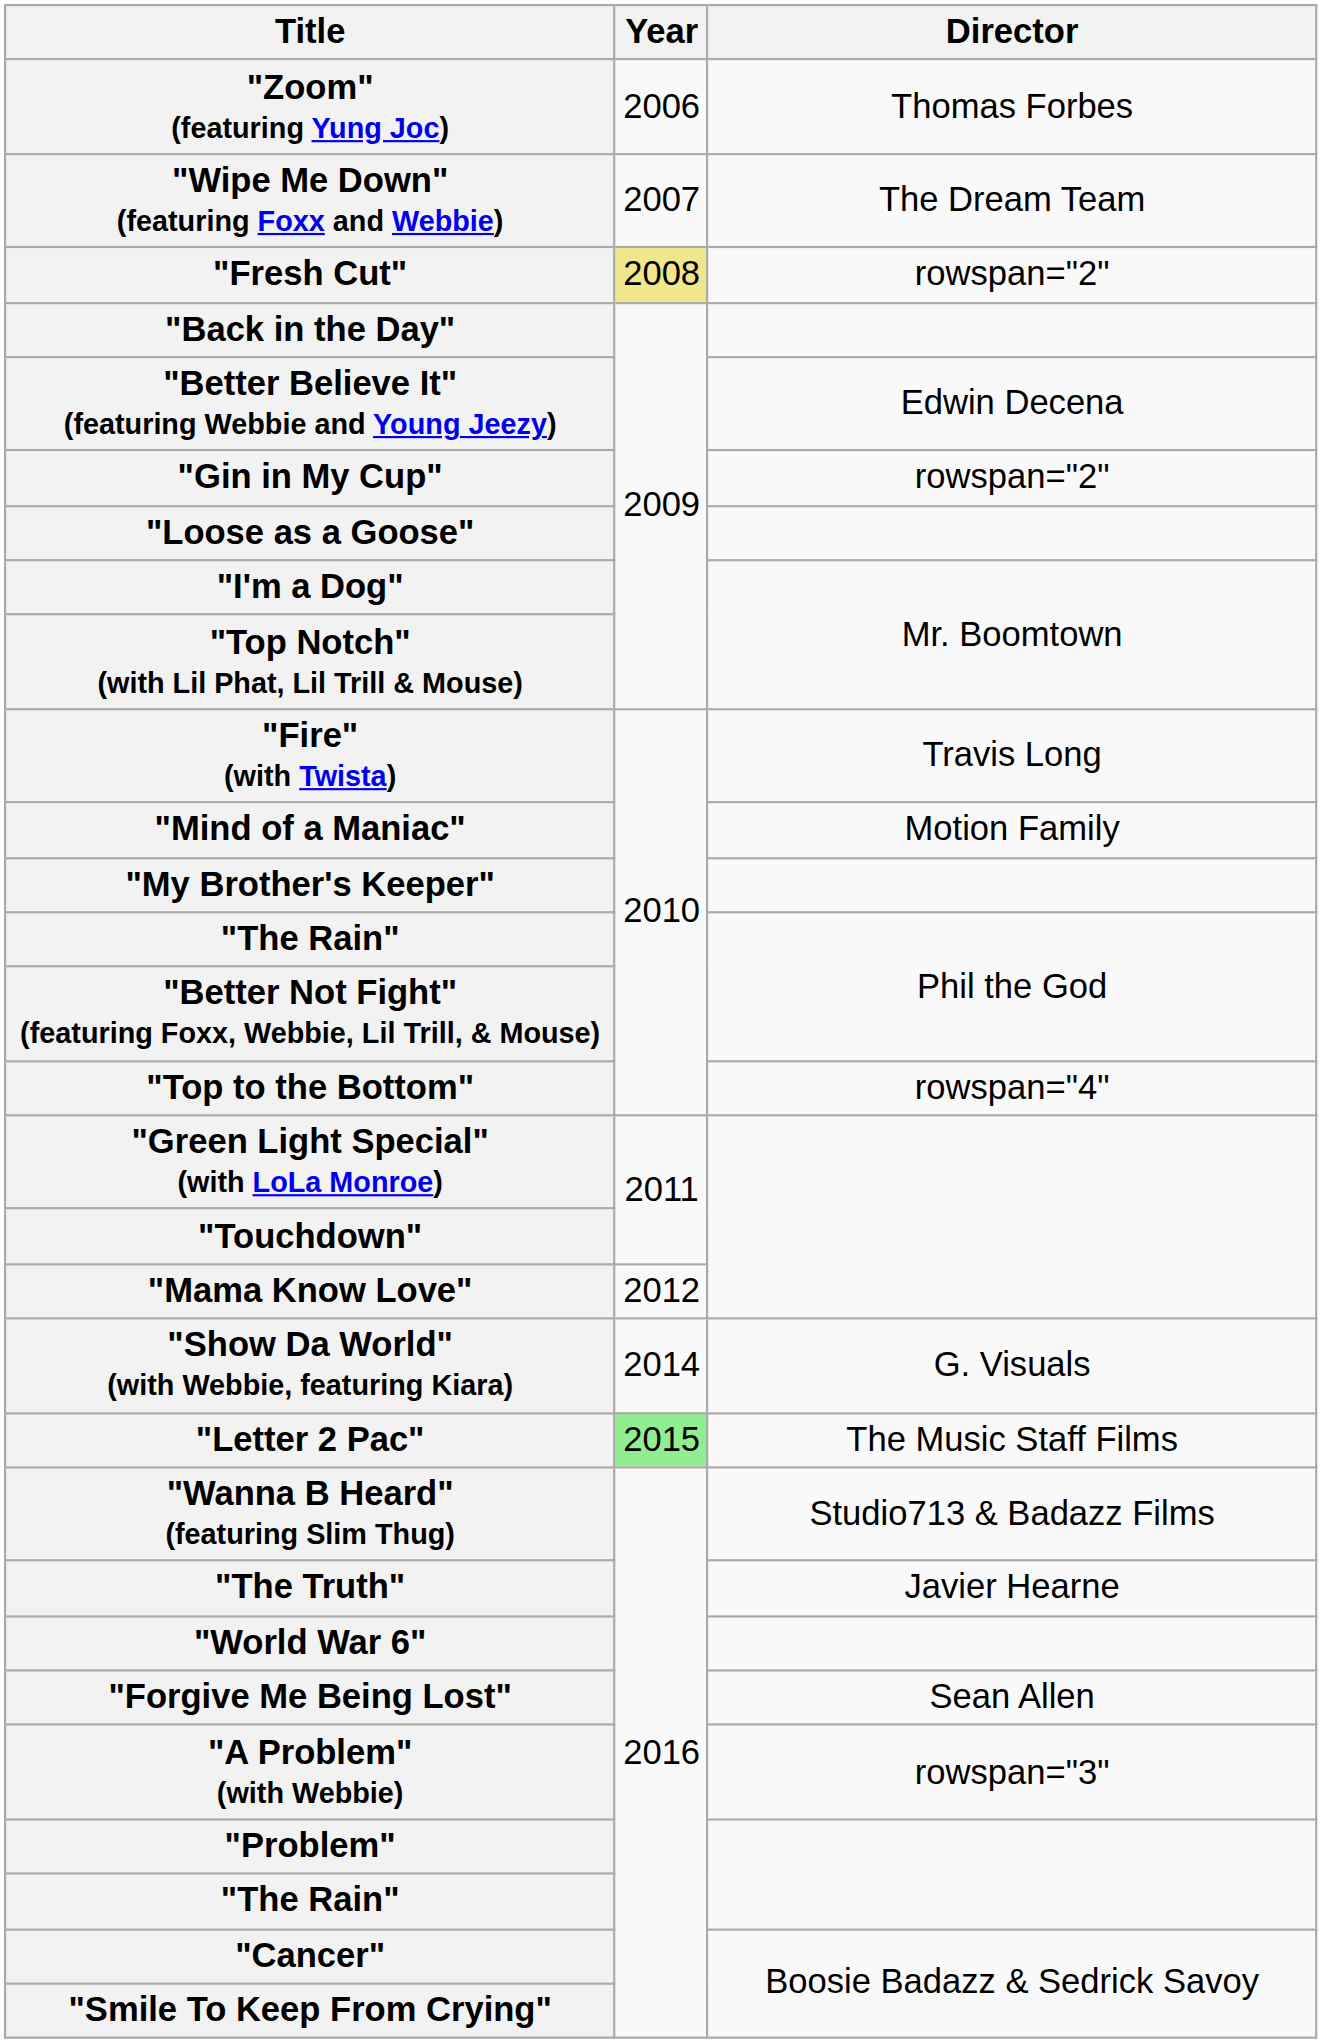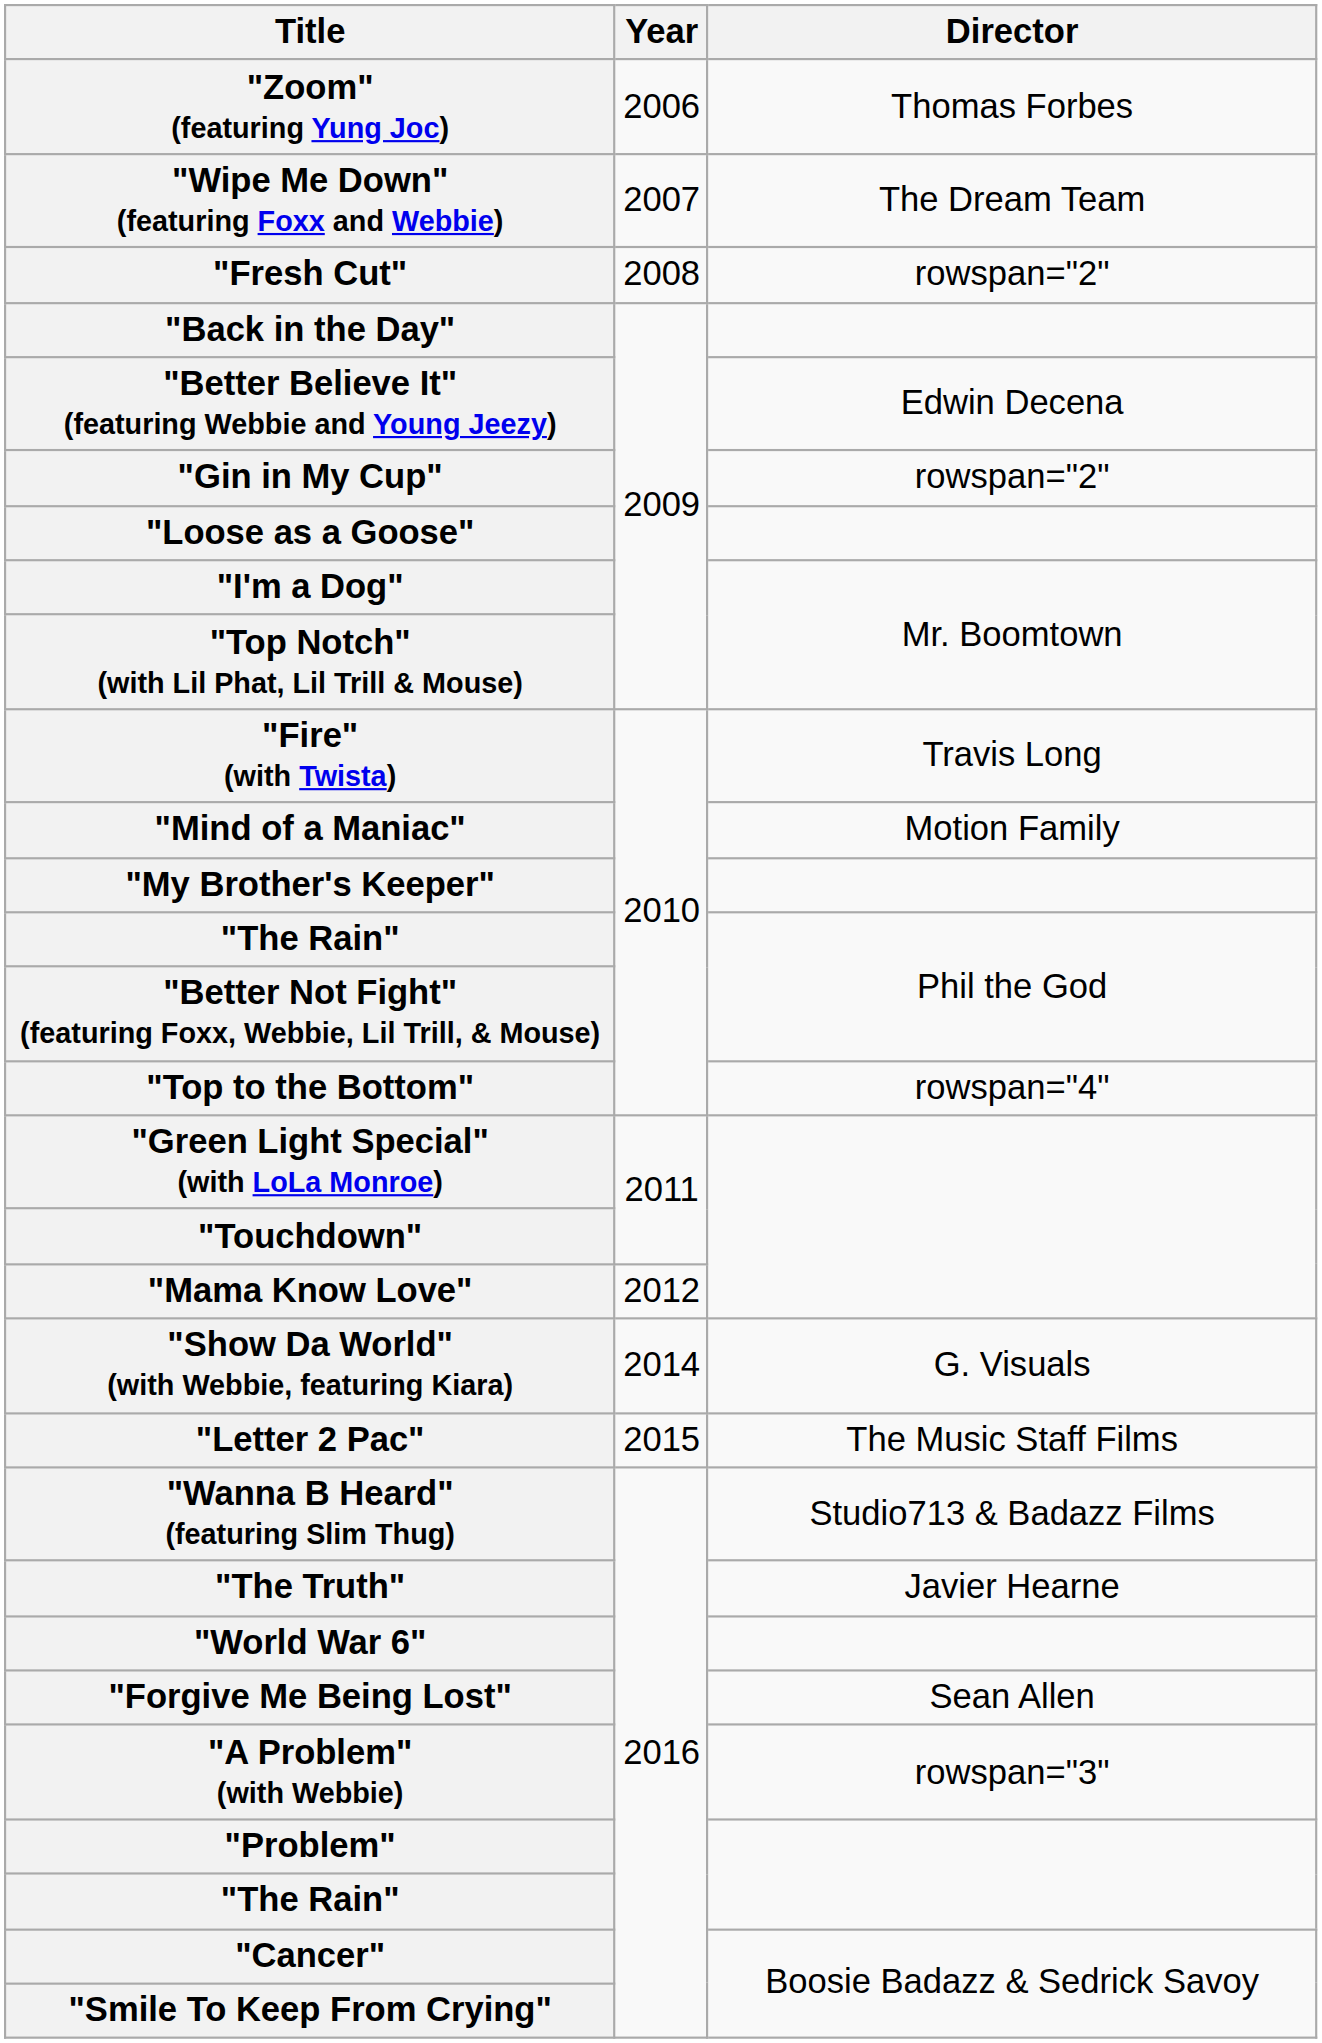(662, 274) khaki background -> (662, 274) no background
(662, 1439) lightgreen background -> (662, 1439) no background
